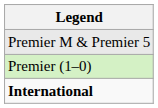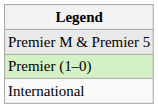(50, 91) bold -> (46, 91) normal
